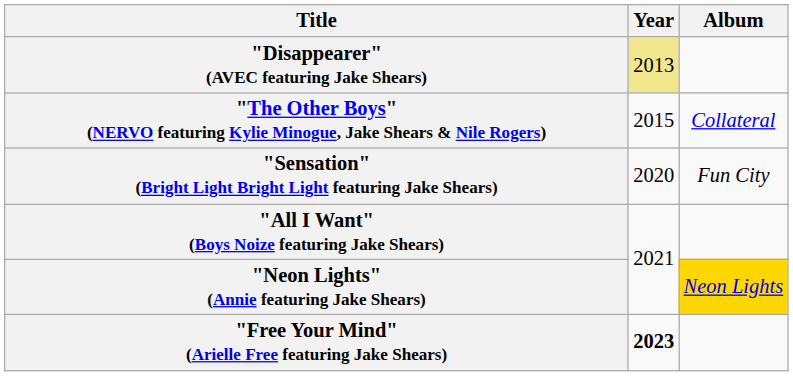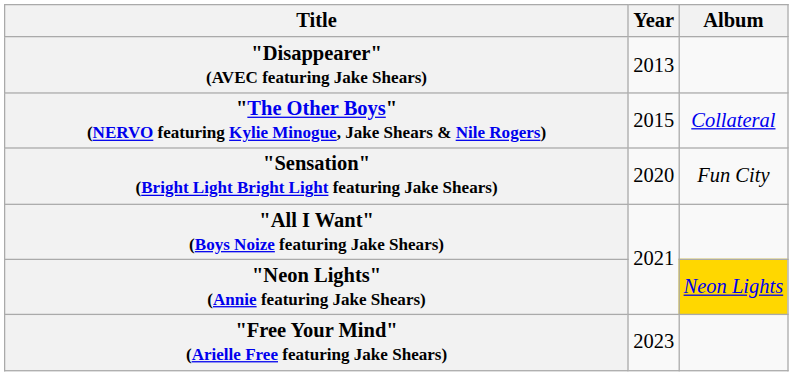(654, 64) khaki background -> (654, 64) no background
(654, 342) bold -> (654, 342) normal
